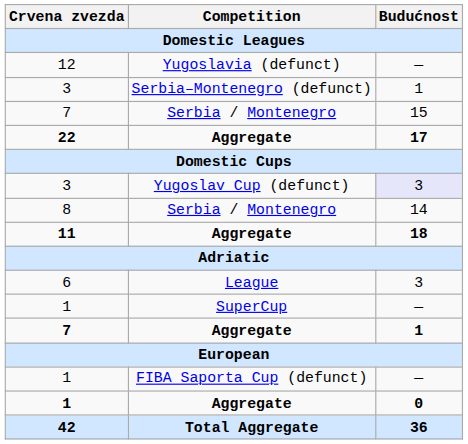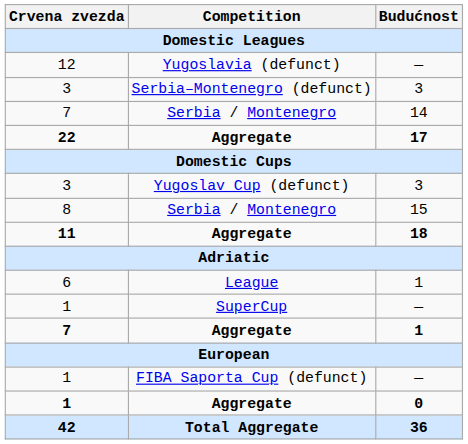(419, 89) 1 -> (419, 89) 3
(419, 113) 15 -> (419, 113) 14
(419, 186) lavender background -> (419, 186) no background
(419, 210) 14 -> (419, 210) 15
(419, 282) 3 -> (419, 282) 1
